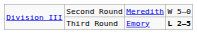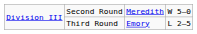(179, 23) bold -> (179, 23) normal
